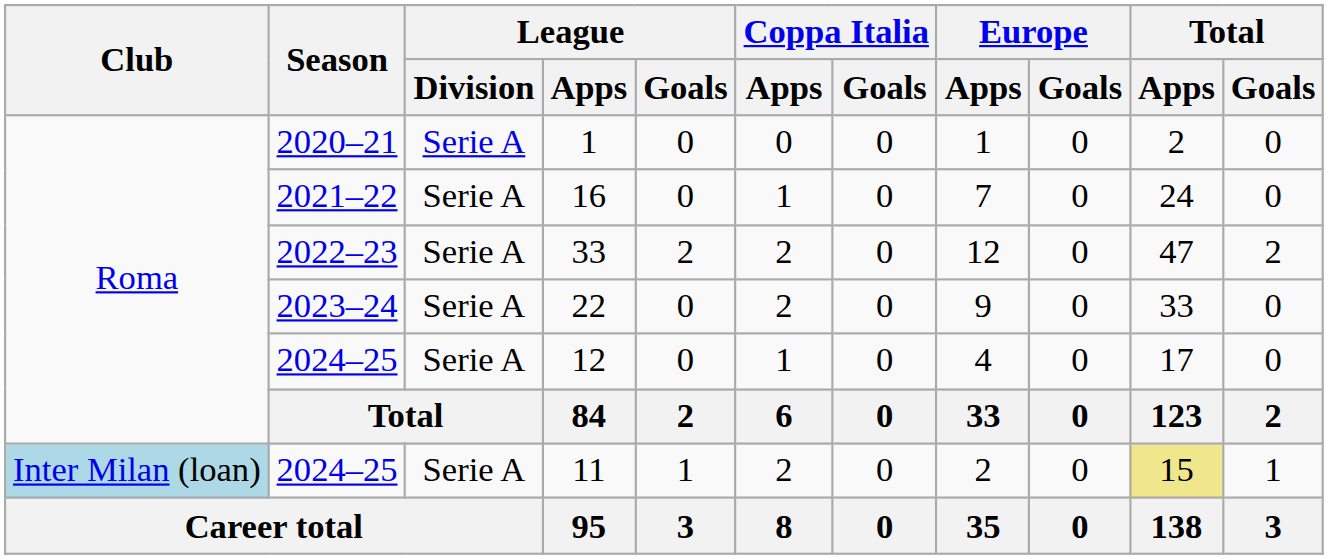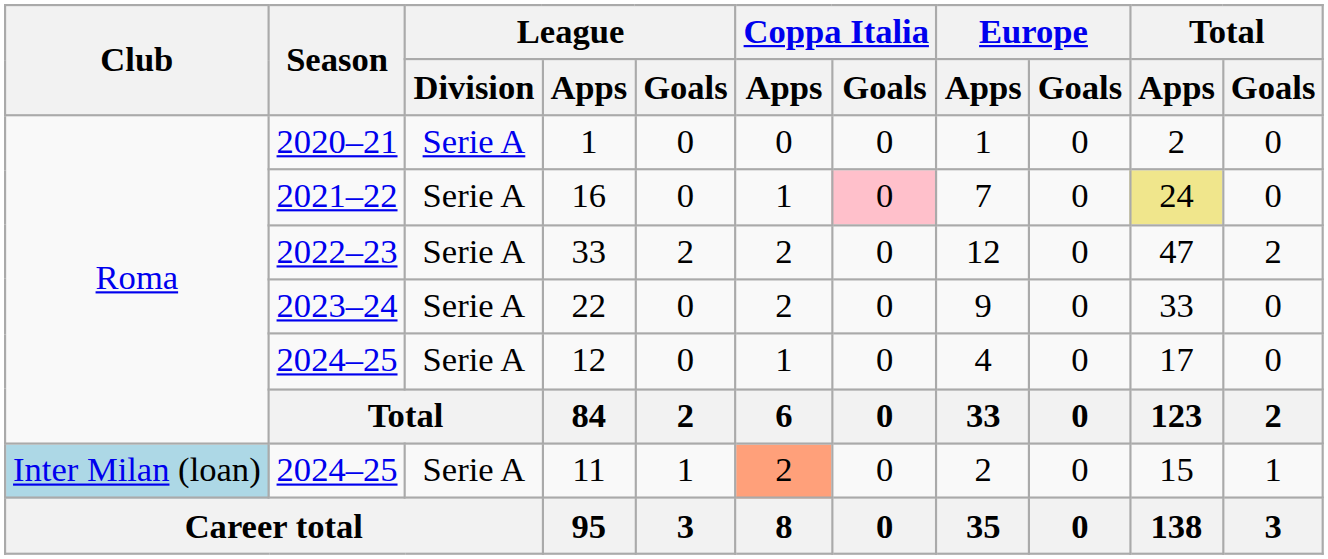(885, 196) no background -> (885, 196) pink background
(1176, 196) no background -> (1176, 196) khaki background
(784, 470) no background -> (784, 470) lightsalmon background
(1176, 470) khaki background -> (1176, 470) no background
